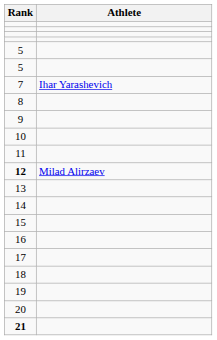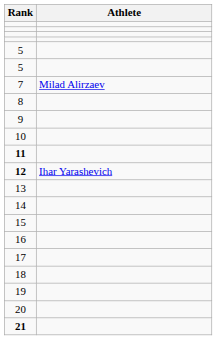(76, 84) Ihar Yarashevich -> (72, 84) Milad Alirzaev
(20, 153) normal -> (20, 153) bold
(72, 171) Milad Alirzaev -> (76, 171) Ihar Yarashevich
